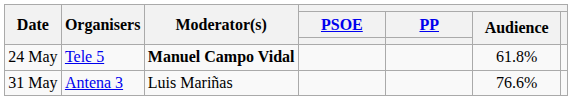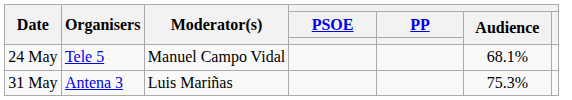(221, 57) bold -> (217, 57) normal
(517, 57) 61.8% -> (507, 57) 68.1%
(517, 82) 76.6% -> (507, 82) 75.3%
